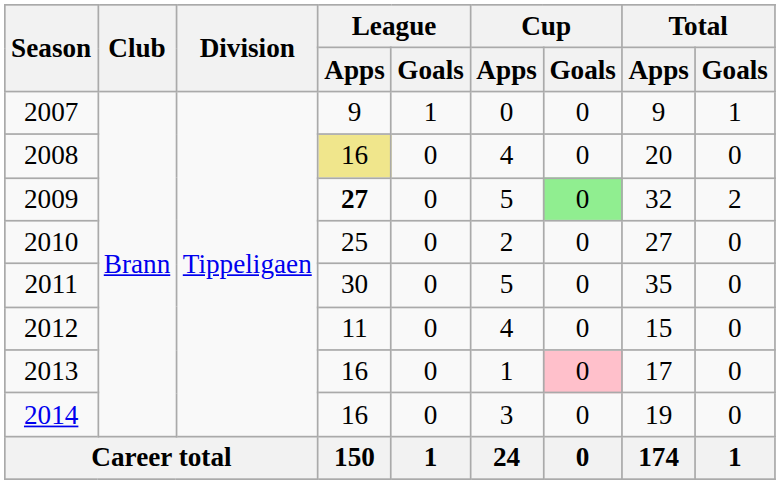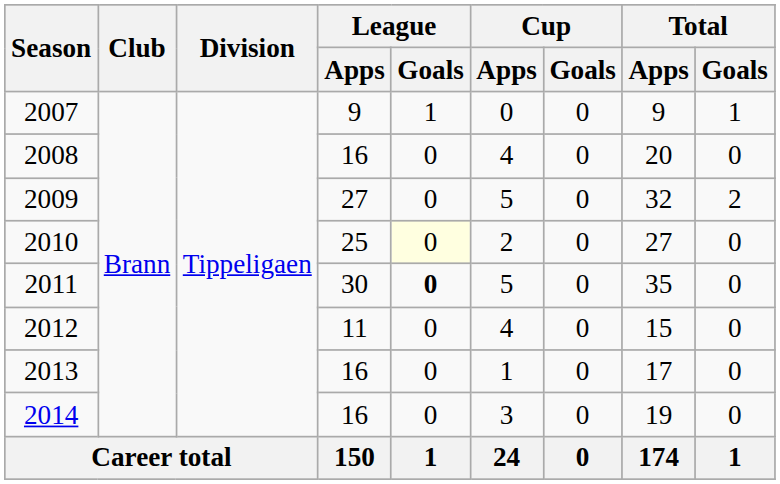(355, 155) khaki background -> (355, 155) no background
(355, 198) bold -> (355, 198) normal
(583, 198) lightgreen background -> (583, 198) no background
(431, 241) no background -> (431, 241) lightyellow background
(431, 284) normal -> (431, 284) bold
(583, 371) pink background -> (583, 371) no background
